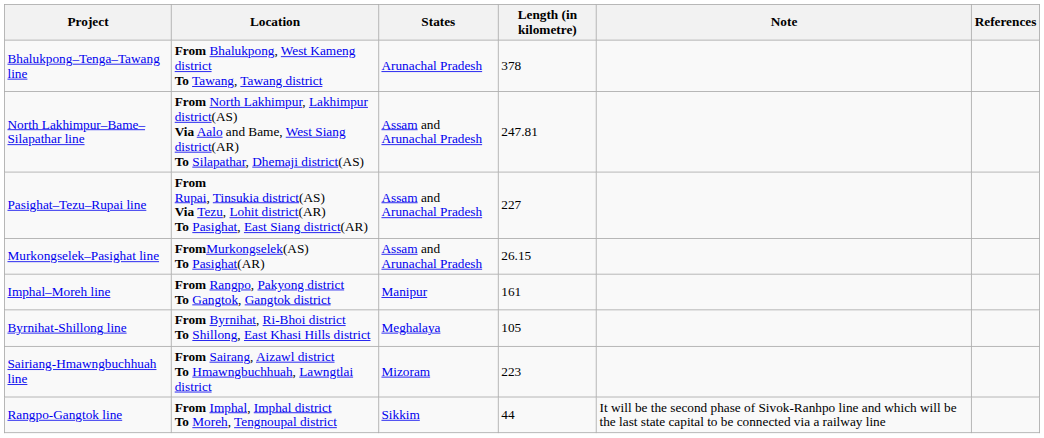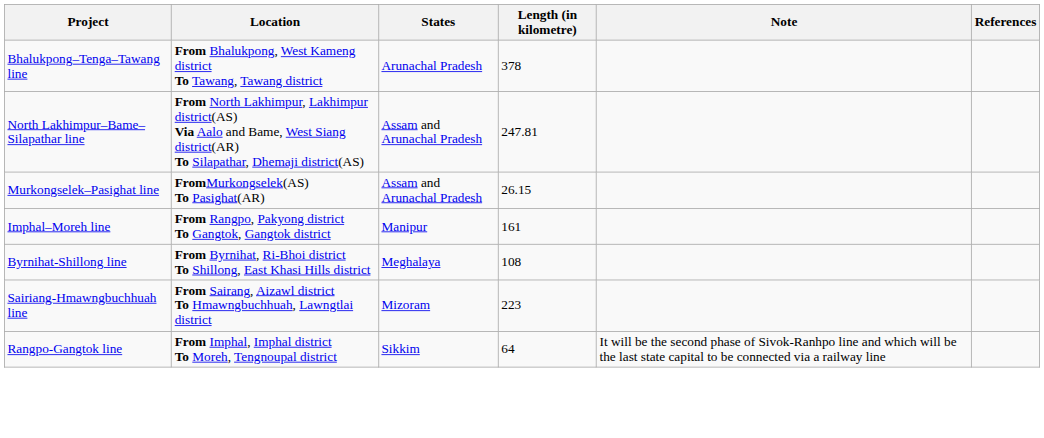- row: (77, 205)
(511, 328) 105 -> (511, 262) 108
(508, 415) 44 -> (508, 349) 64
